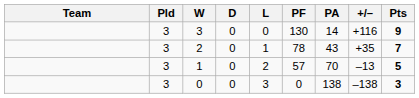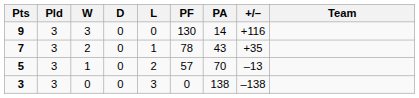columns swapped: (77, 13) <-> (398, 13)
